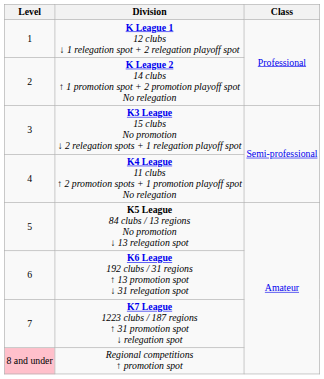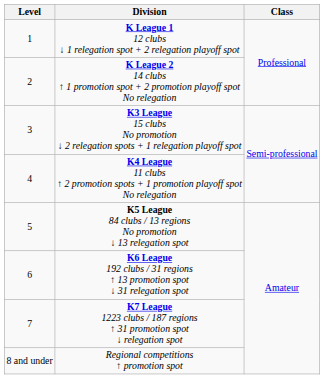(30, 361) pink background -> (30, 361) no background
